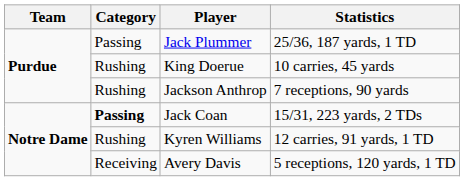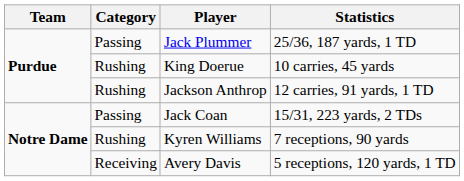(341, 90) 7 receptions, 90 yards -> (354, 90) 12 carries, 91 yards, 1 TD
(119, 114) bold -> (118, 114) normal
(354, 138) 12 carries, 91 yards, 1 TD -> (341, 138) 7 receptions, 90 yards
